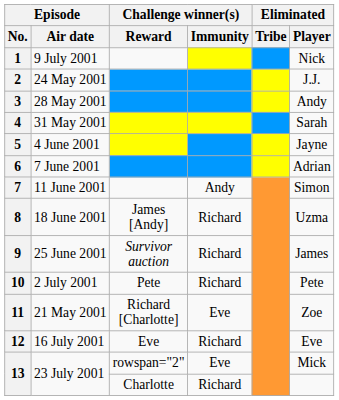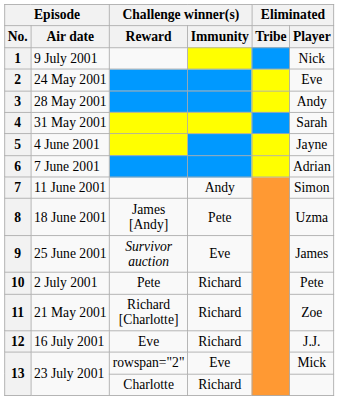(312, 79) J.J. -> (312, 79) Eve
(220, 217) Richard -> (220, 217) Pete
(220, 253) Richard -> (220, 253) Eve
(220, 312) Eve -> (220, 312) Richard
(312, 341) Eve -> (312, 341) J.J.
